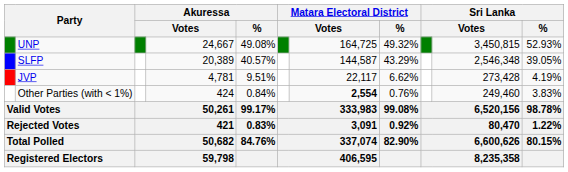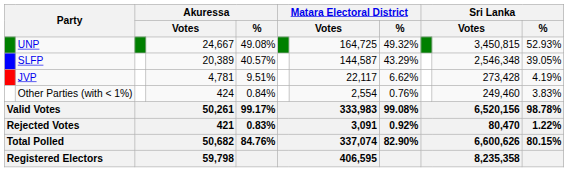(364, 93) bold -> (364, 93) normal
